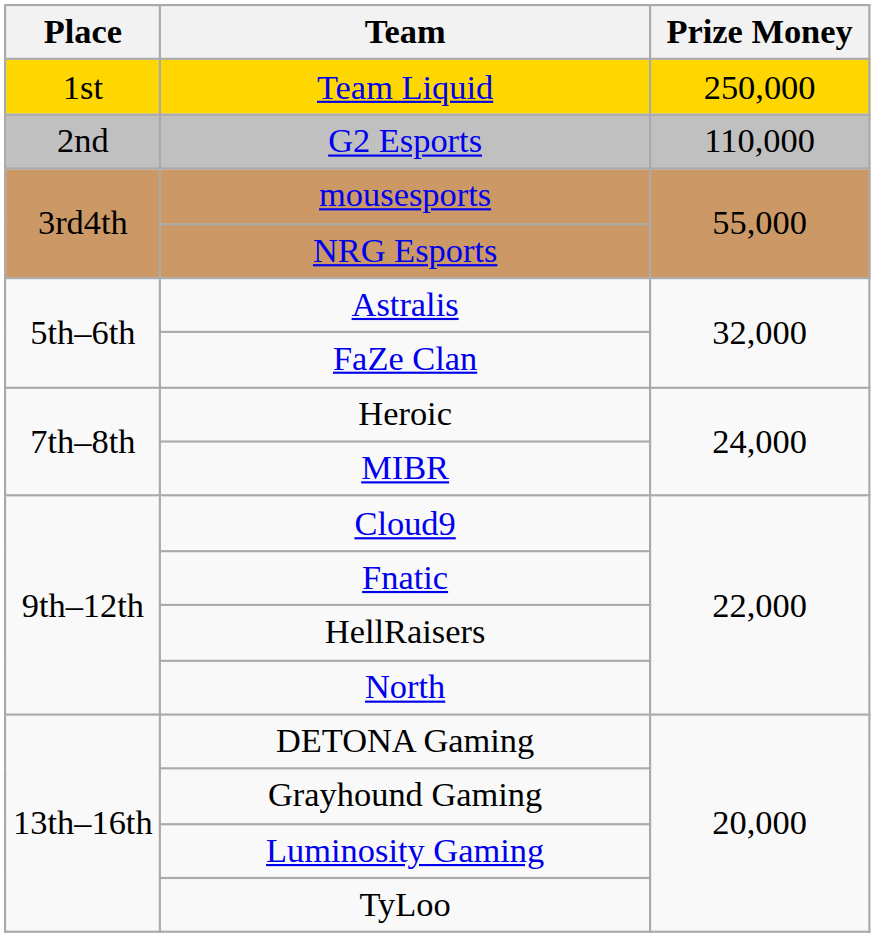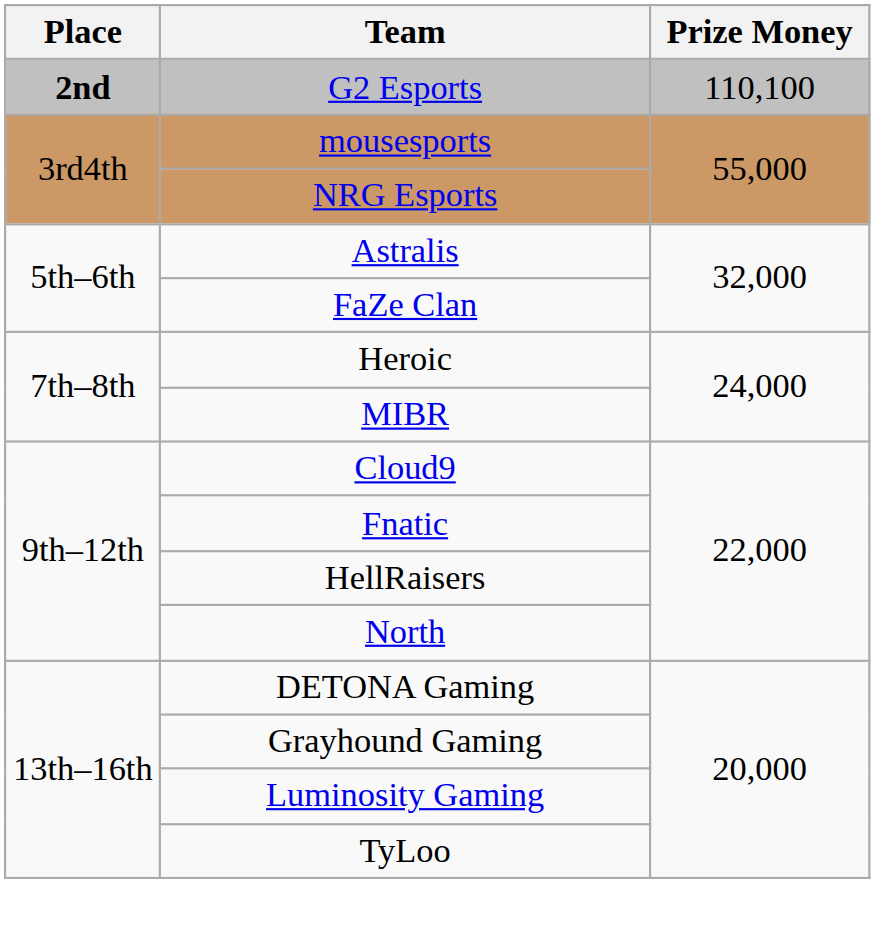- row: (405, 86)
(83, 140) normal -> (83, 86) bold
(760, 140) 110,000 -> (760, 86) 110,100
